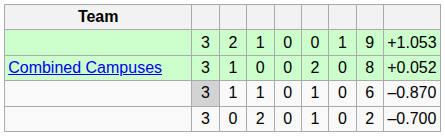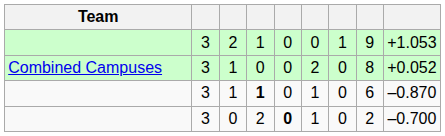(206, 93) lightgrey background -> (206, 93) no background
(260, 93) normal -> (260, 93) bold
(288, 118) normal -> (288, 118) bold
